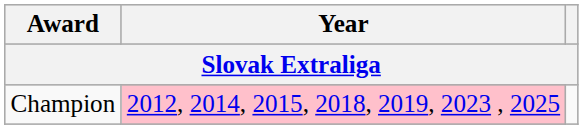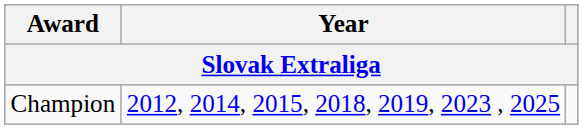(343, 104) pink background -> (343, 104) no background
